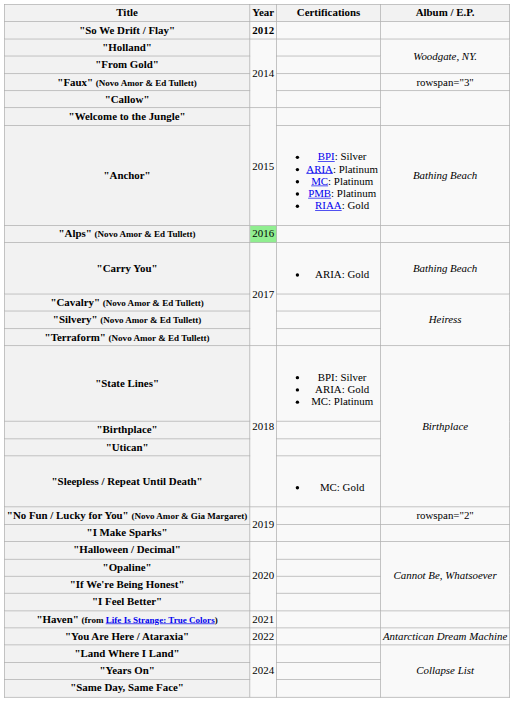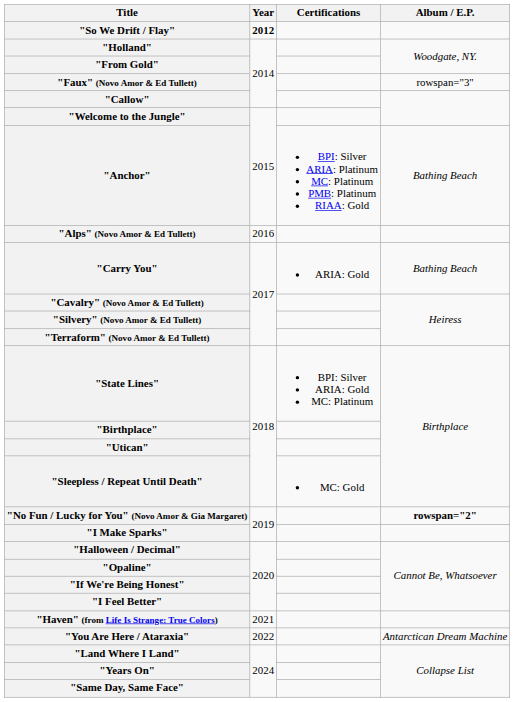(263, 234) lightgreen background -> (263, 234) no background
(445, 515) normal -> (445, 515) bold
